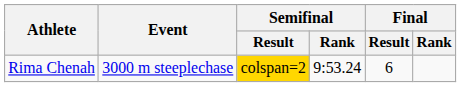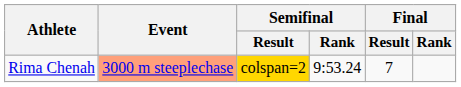(168, 68) no background -> (168, 68) lightsalmon background
(389, 68) 6 -> (389, 68) 7
